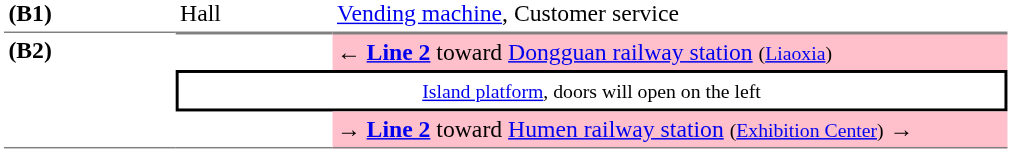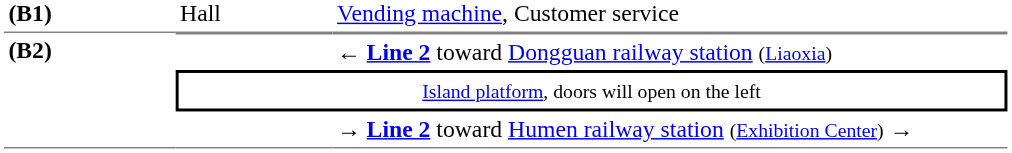(585, 52) pink background -> (585, 52) no background
(625, 128) pink background -> (625, 128) no background
